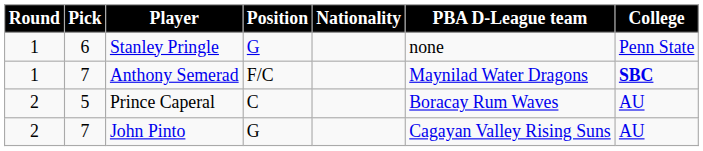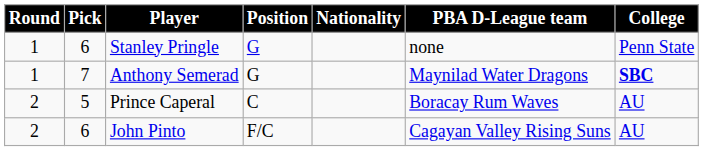(260, 74) F/C -> (253, 74) G
(85, 131) 7 -> (85, 131) 6
(253, 131) G -> (260, 131) F/C
